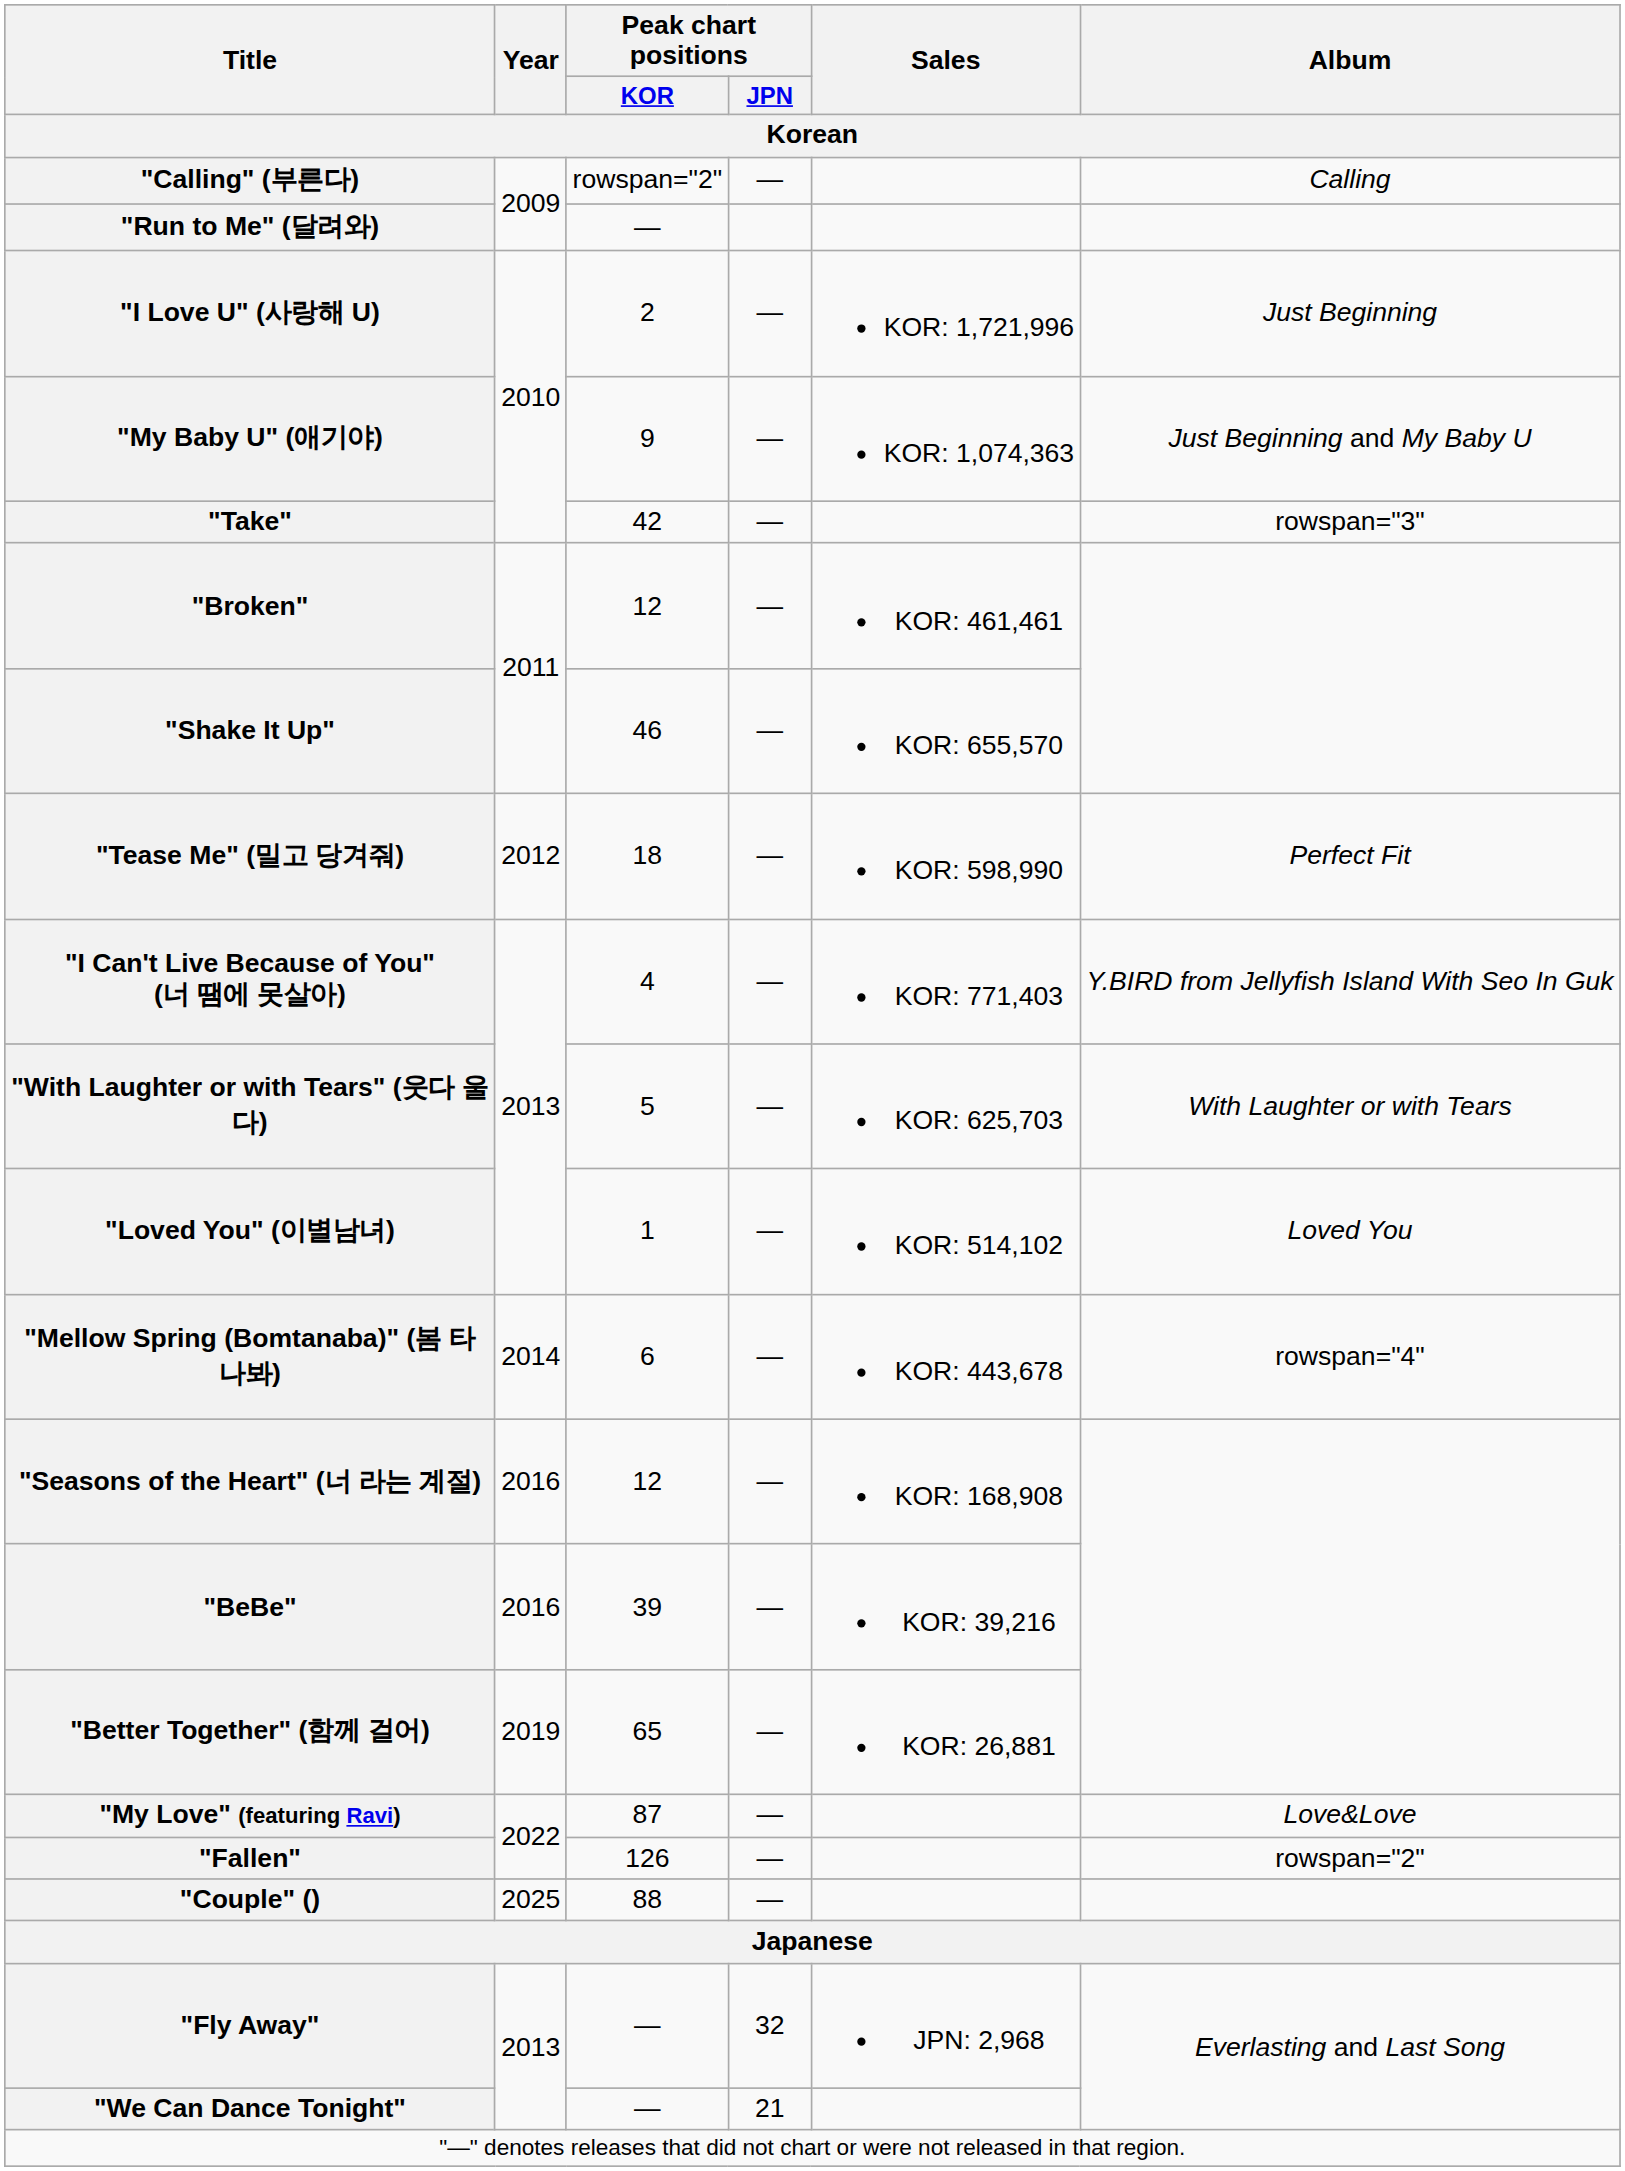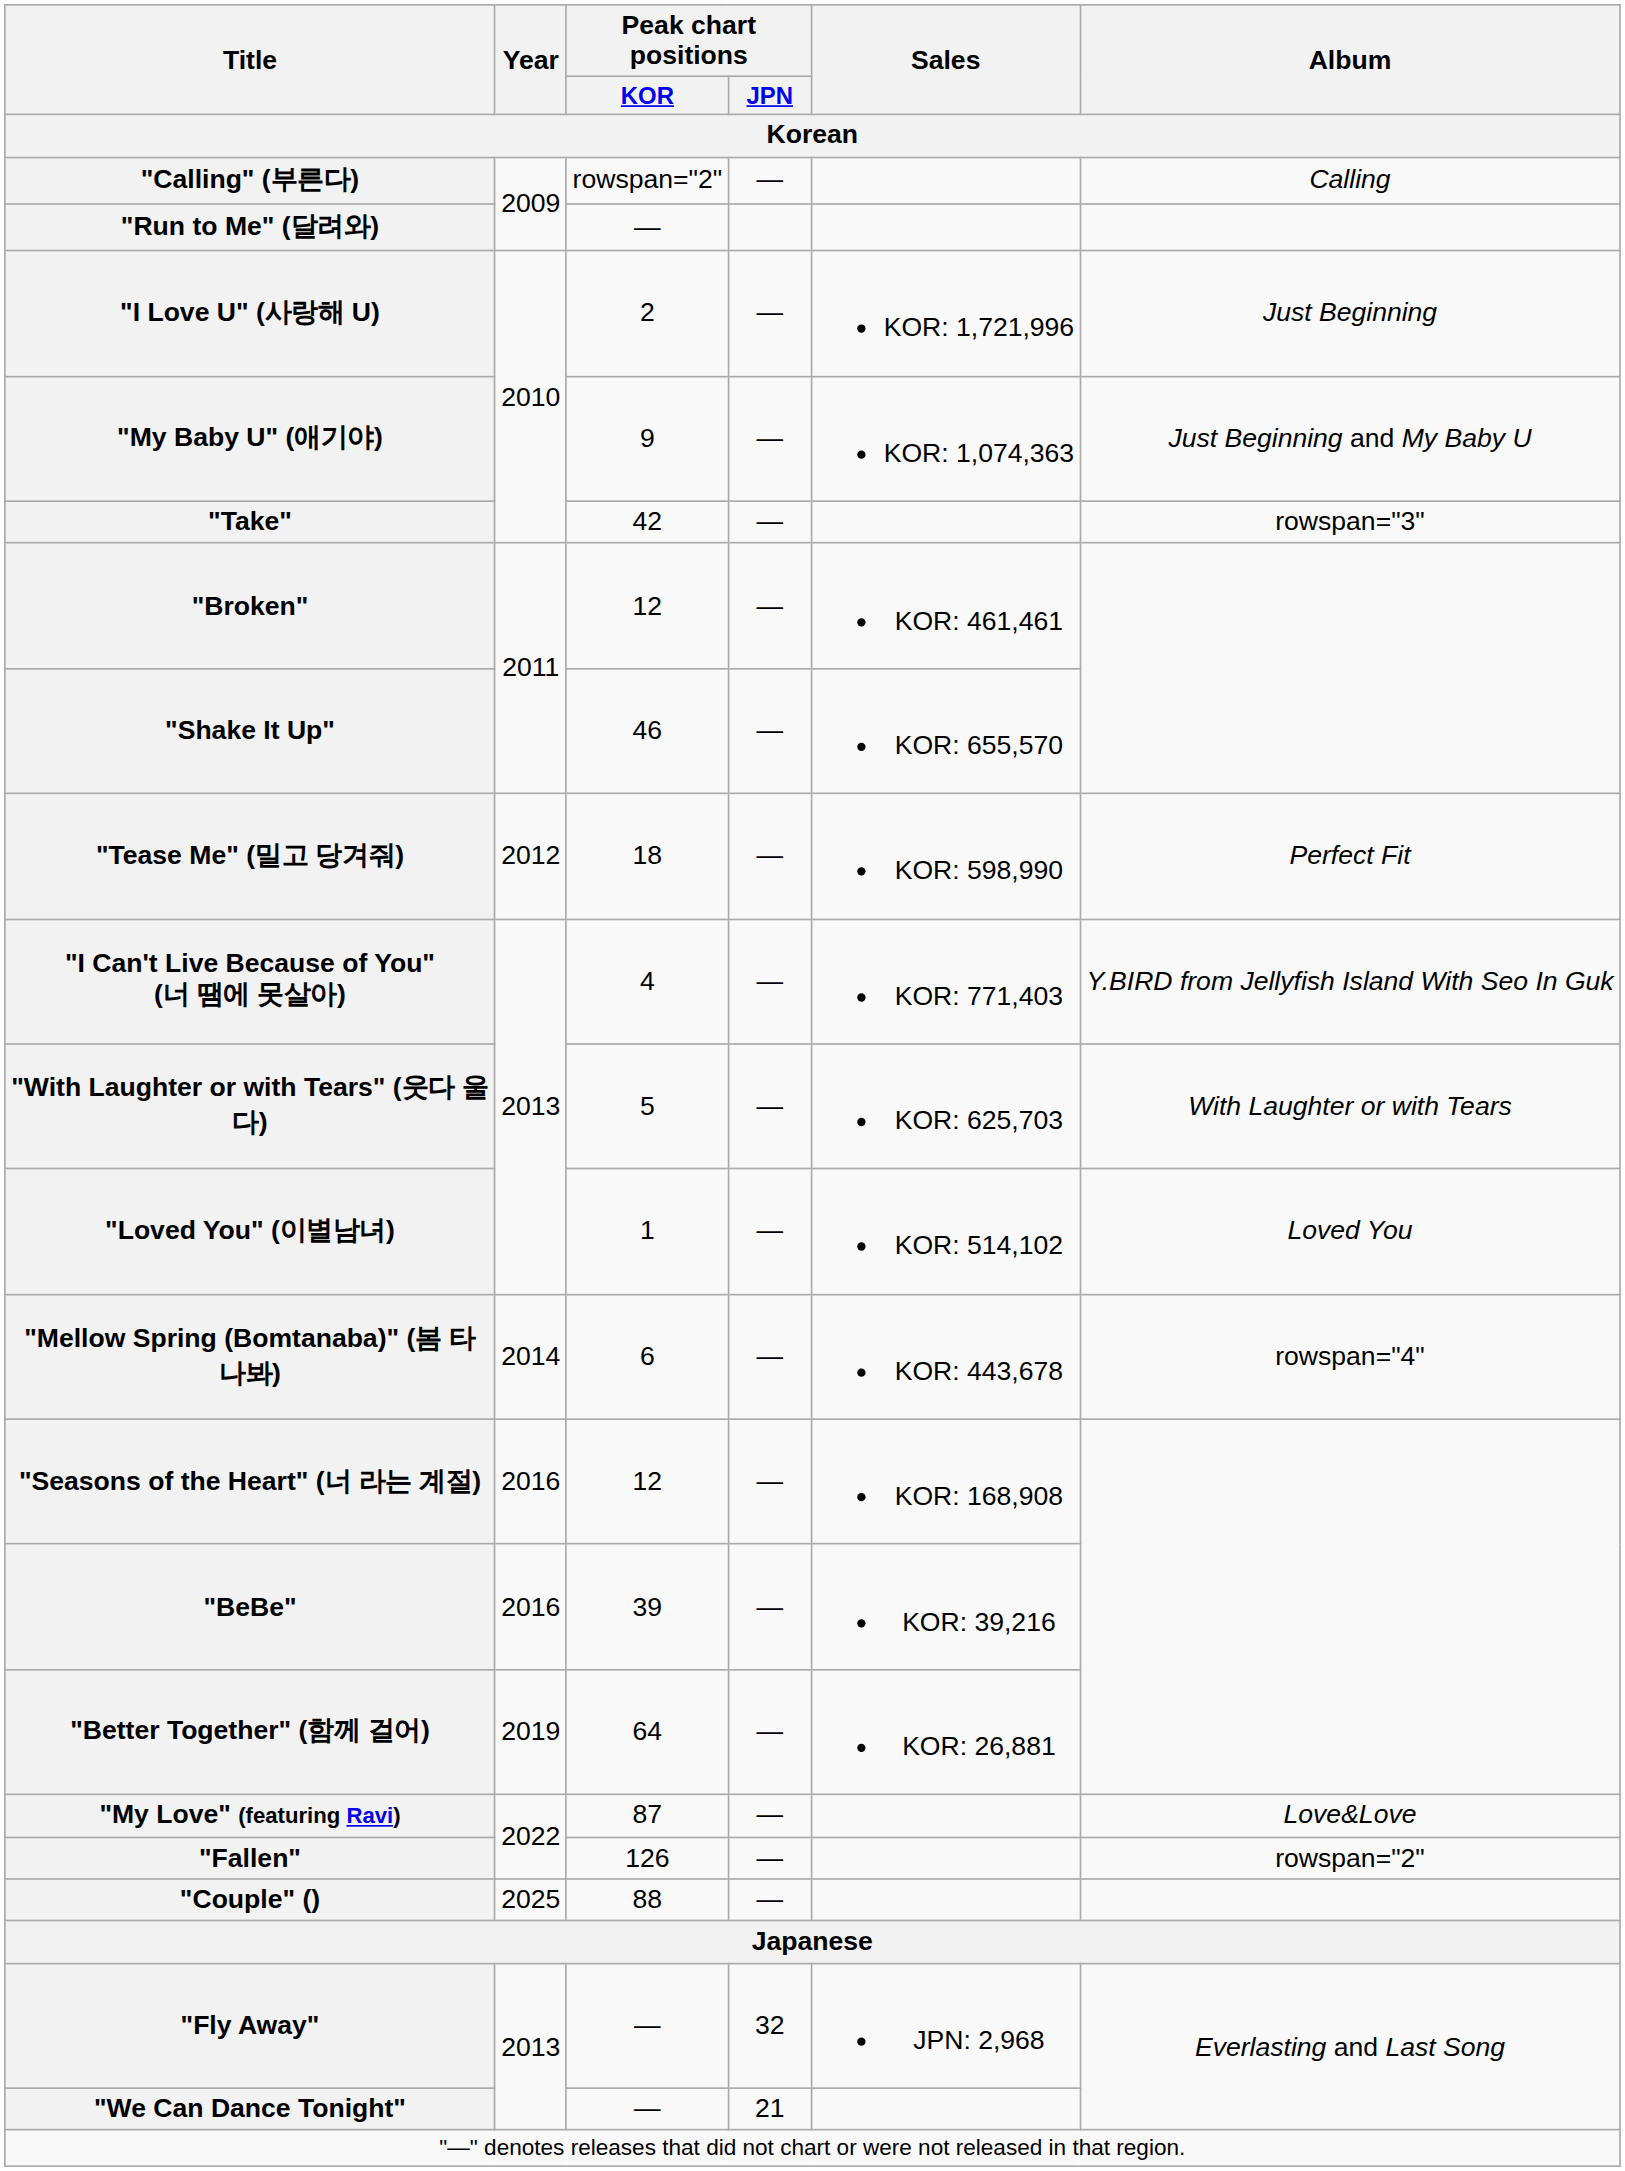(647, 1731) 65 -> (647, 1731) 64
